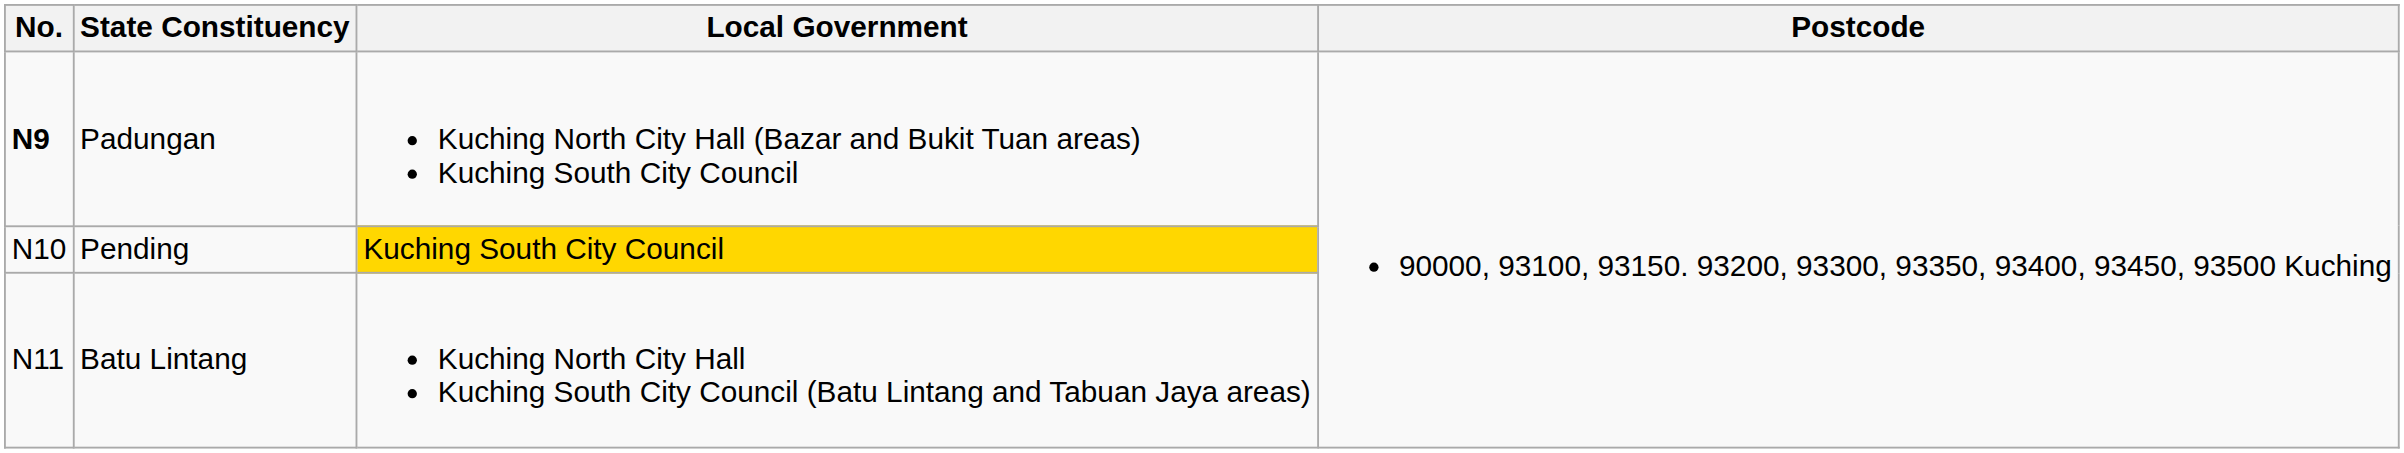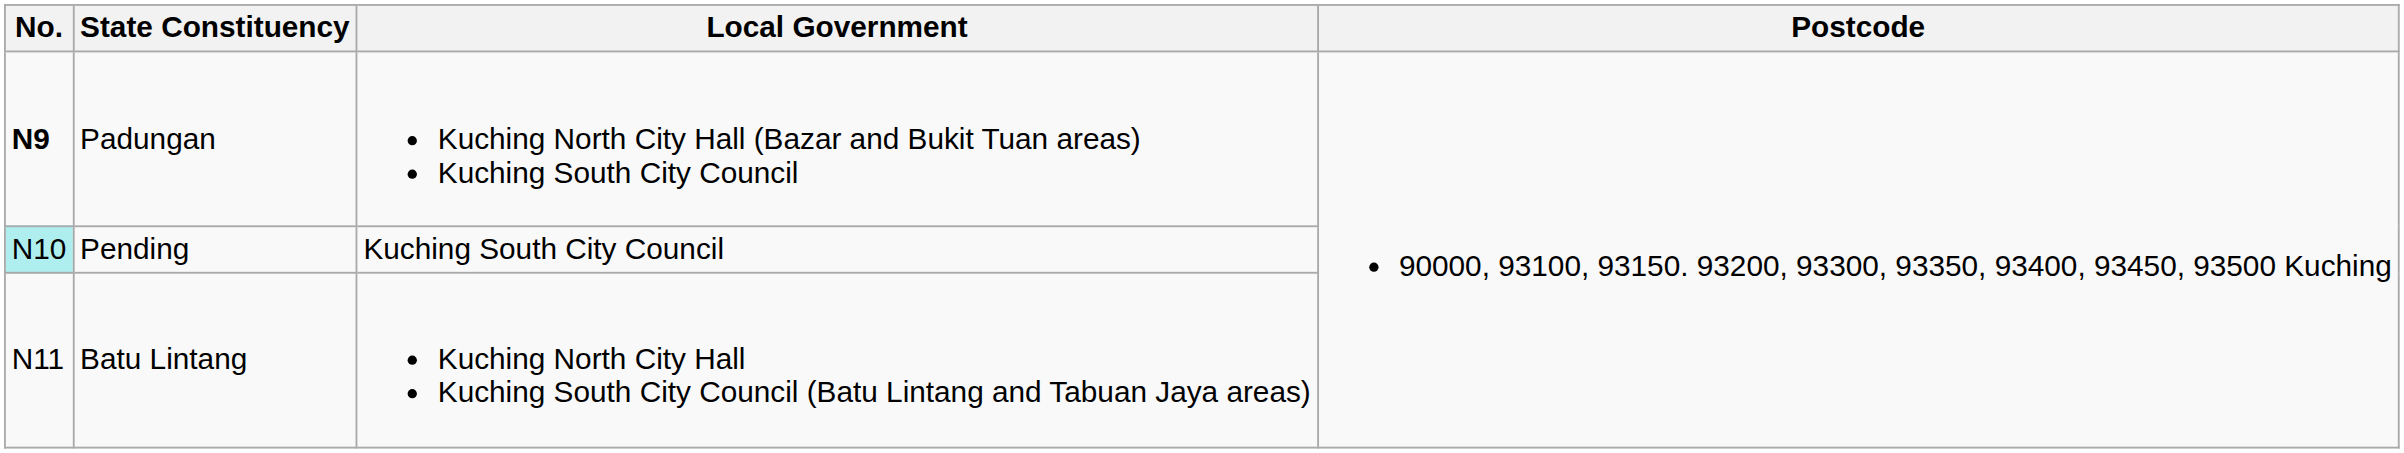(39, 248) no background -> (39, 248) paleturquoise background
(544, 248) gold background -> (544, 248) no background
